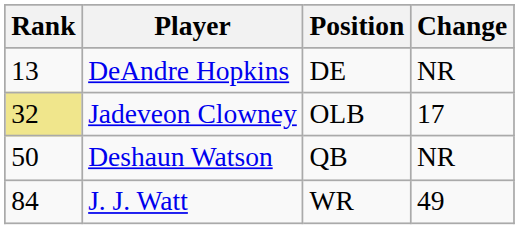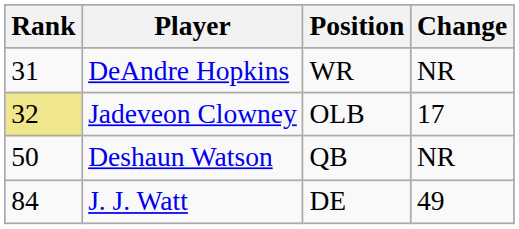(25, 69) 13 -> (25, 69) 31
(328, 69) DE -> (332, 69) WR
(332, 200) WR -> (328, 200) DE
